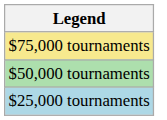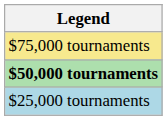(79, 73) normal -> (83, 73) bold
